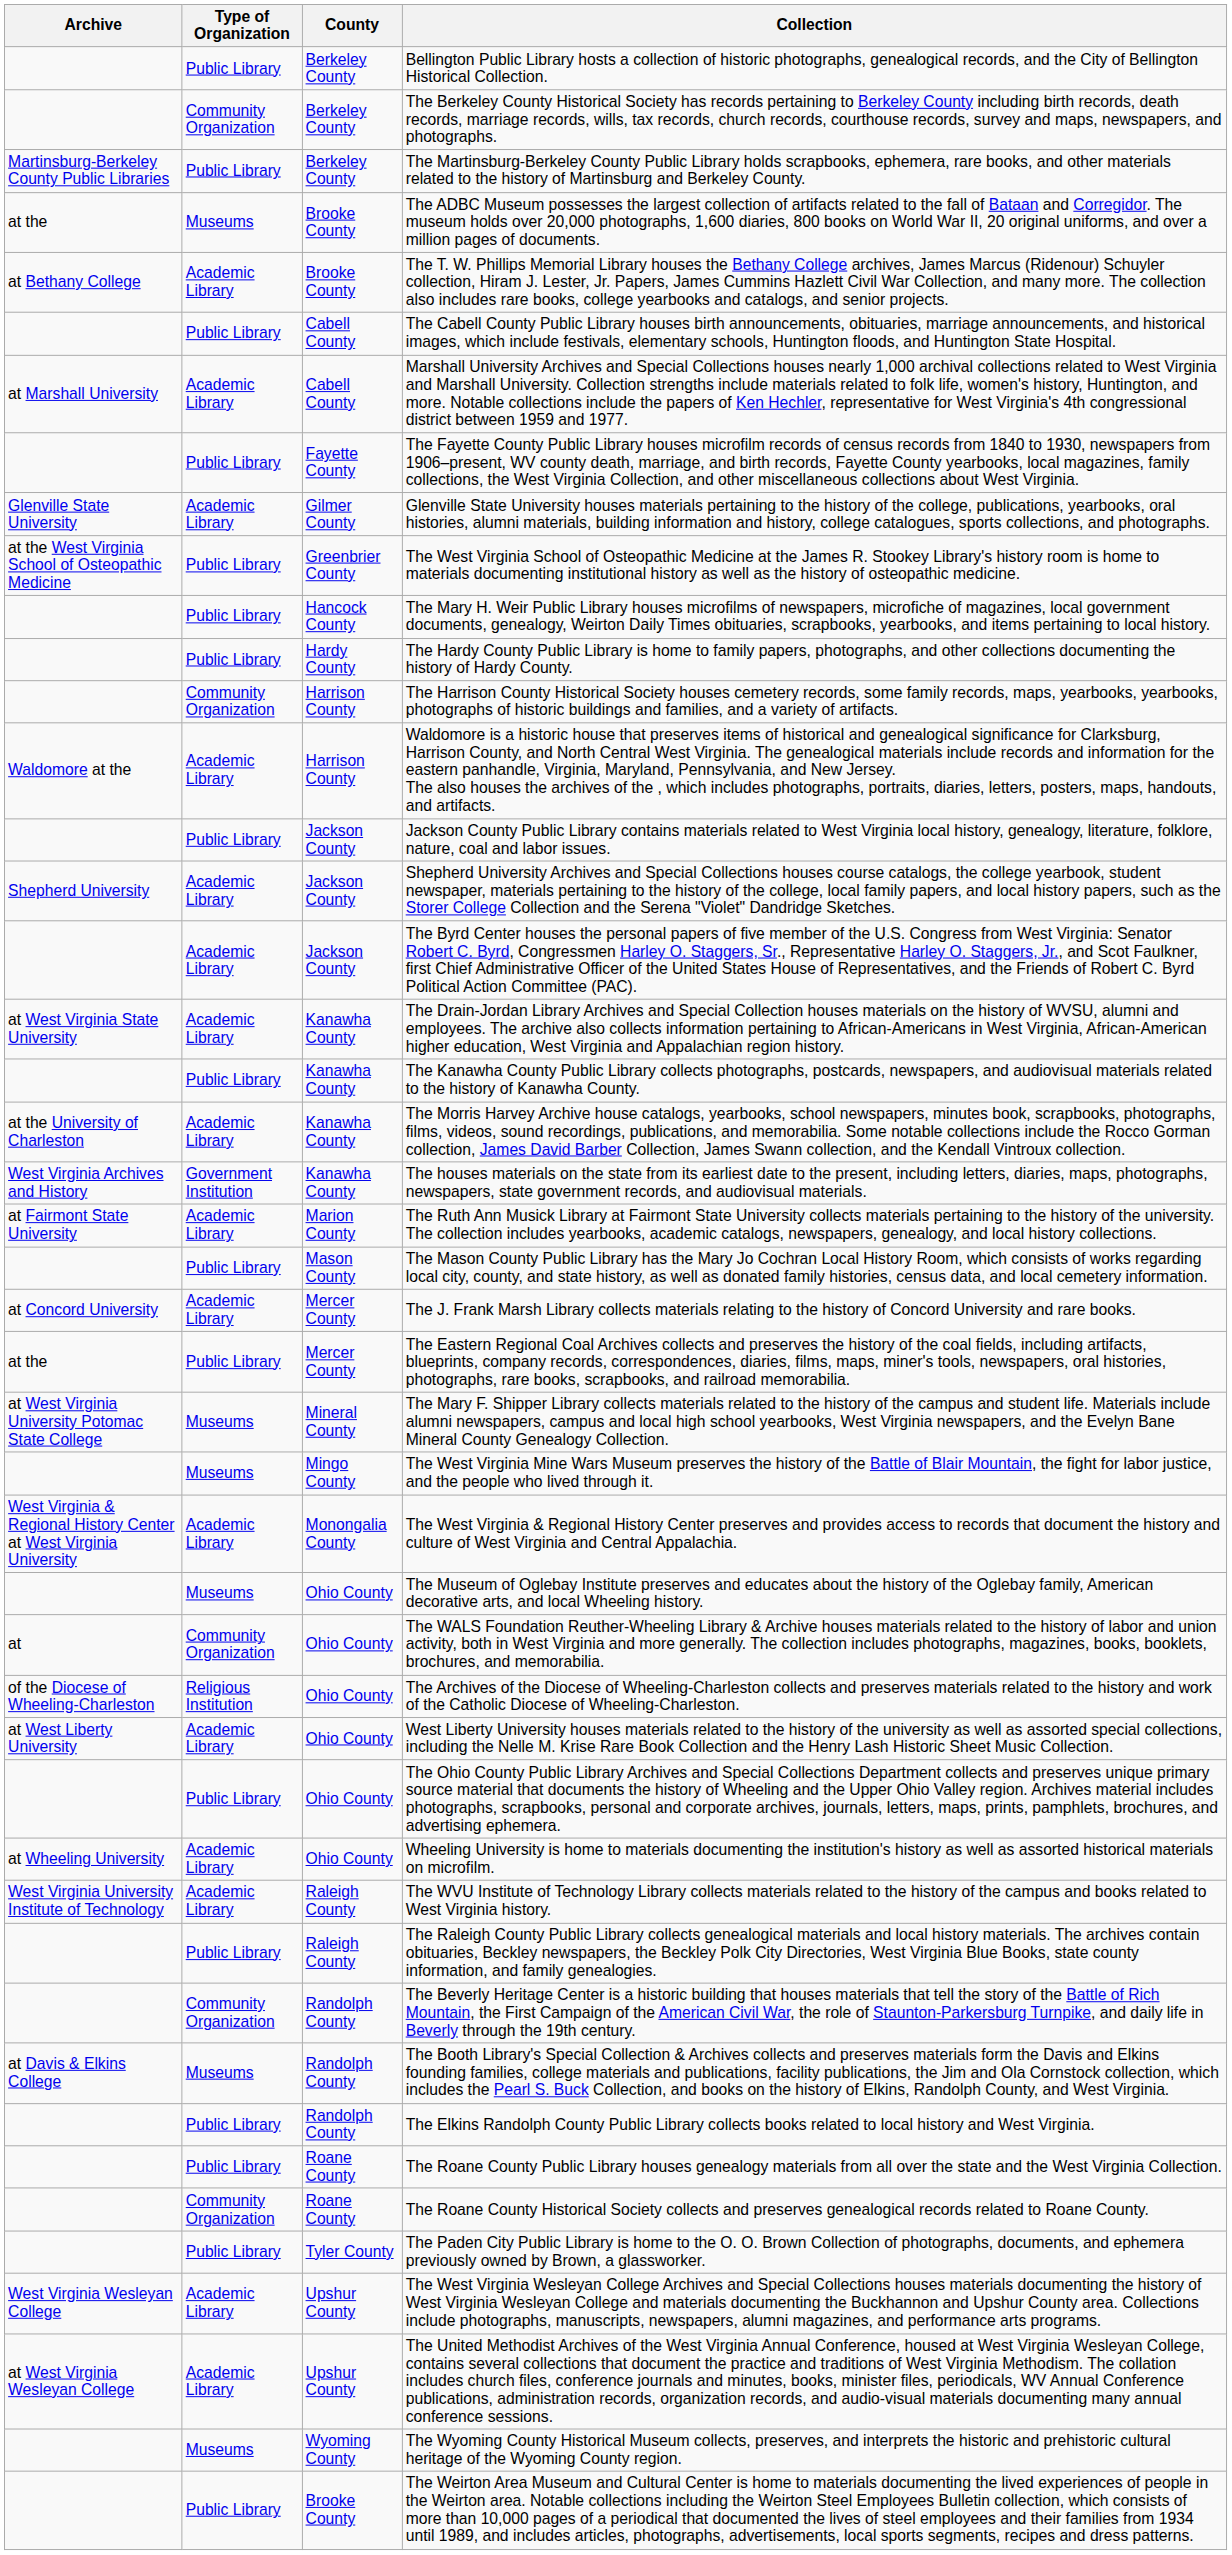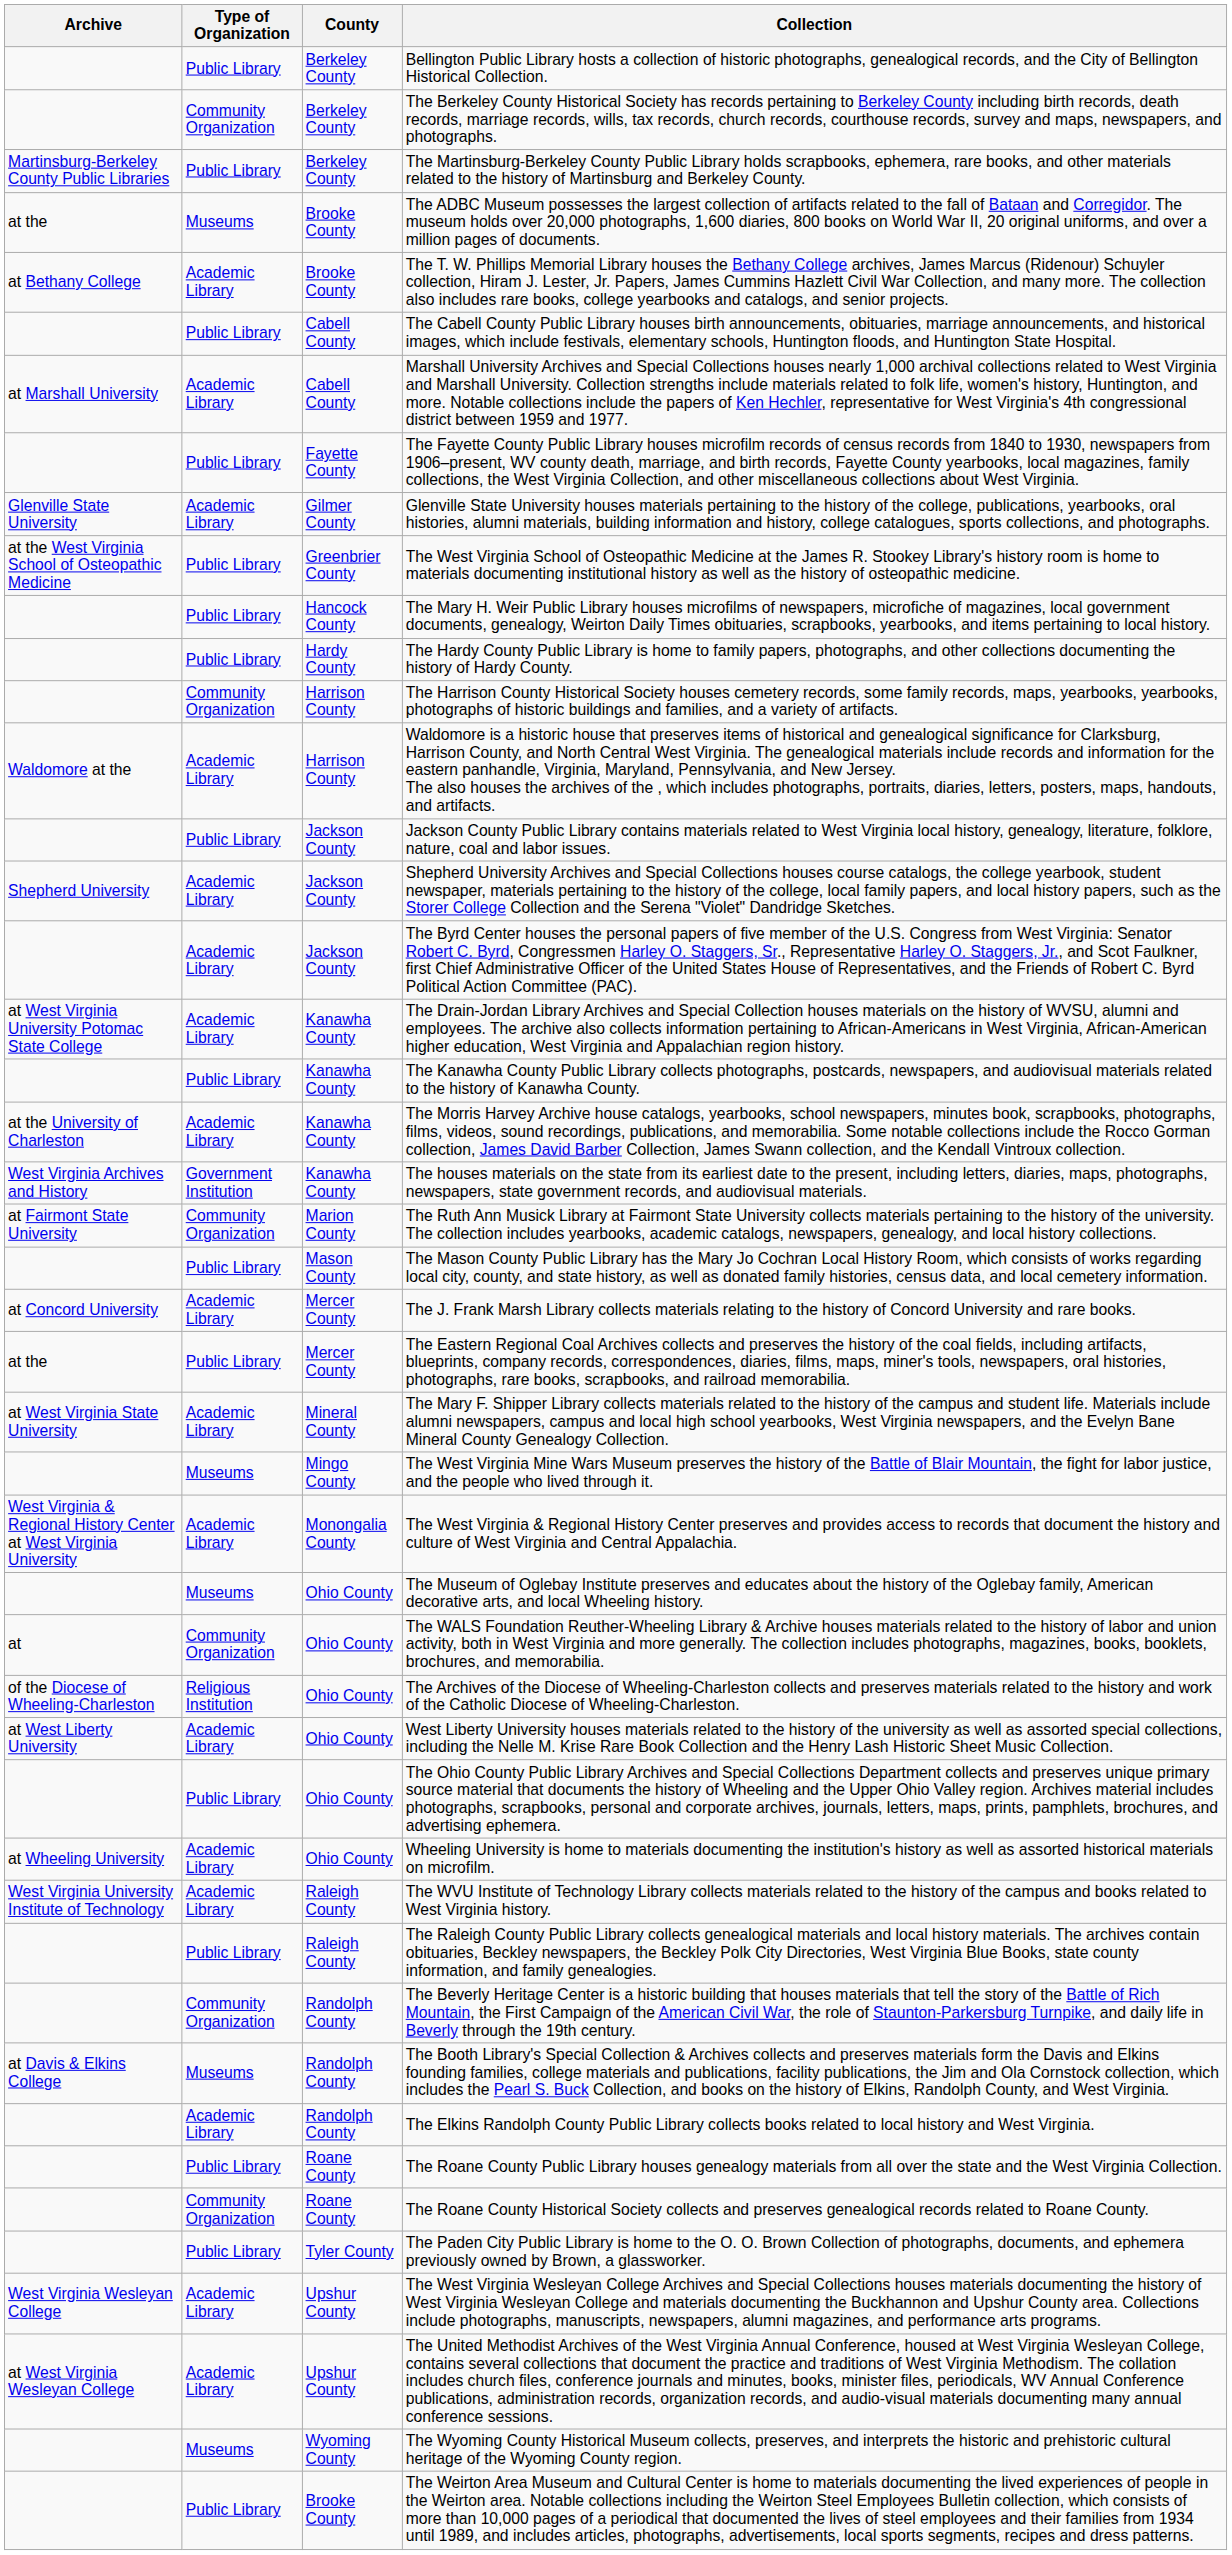(83, 1029) at West Virginia State University -> (76, 1029) at West Virginia University Potomac State College
(220, 1225) Academic Library -> (230, 1225) Community Organization
(76, 1422) at West Virginia University Potomac State College -> (83, 1422) at West Virginia State University
(220, 1422) Museums -> (220, 1422) Academic Library
(233, 2124) Public Library -> (220, 2124) Academic Library
